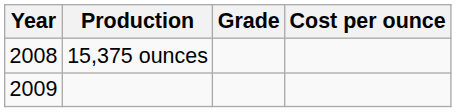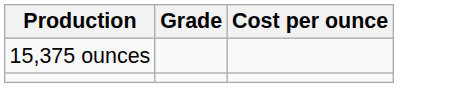- column: (33, 21)
